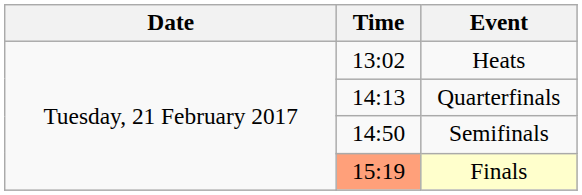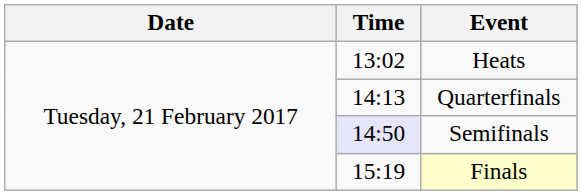(379, 134) no background -> (379, 134) lavender background
(379, 171) lightsalmon background -> (379, 171) no background
